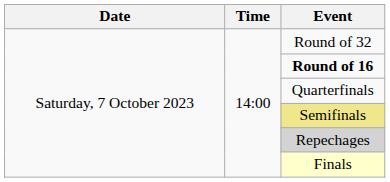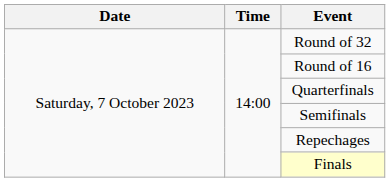(333, 66) bold -> (333, 66) normal
(333, 115) khaki background -> (333, 115) no background
(333, 139) lightgrey background -> (333, 139) no background
